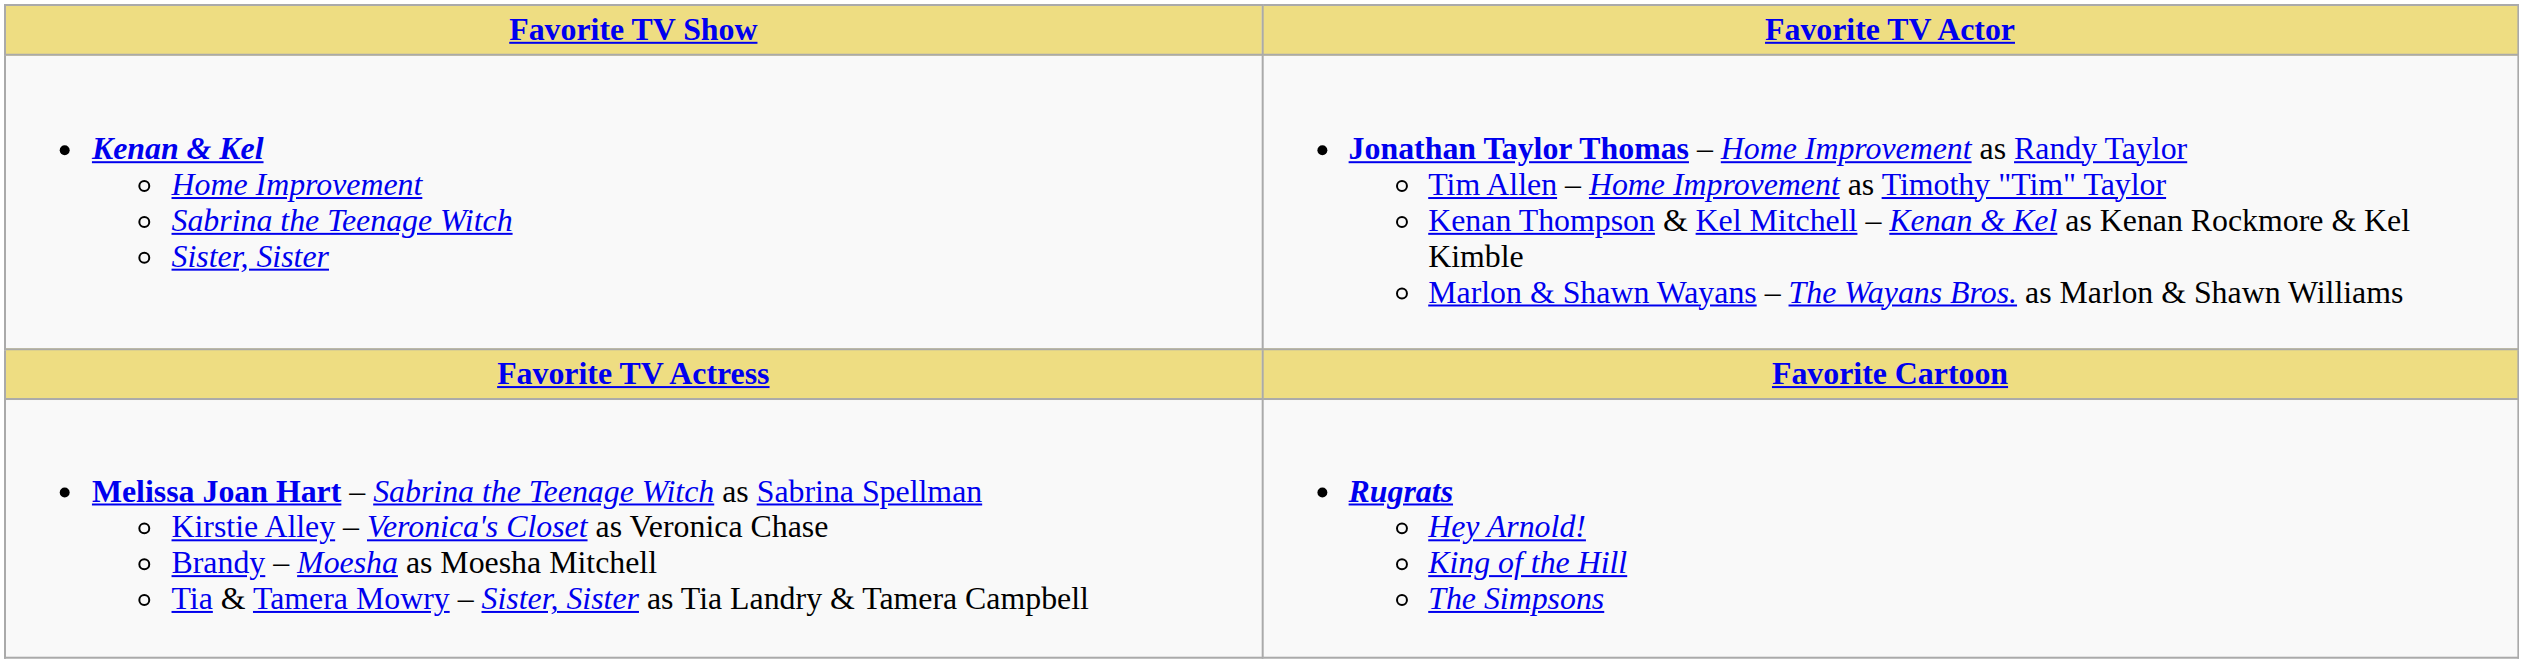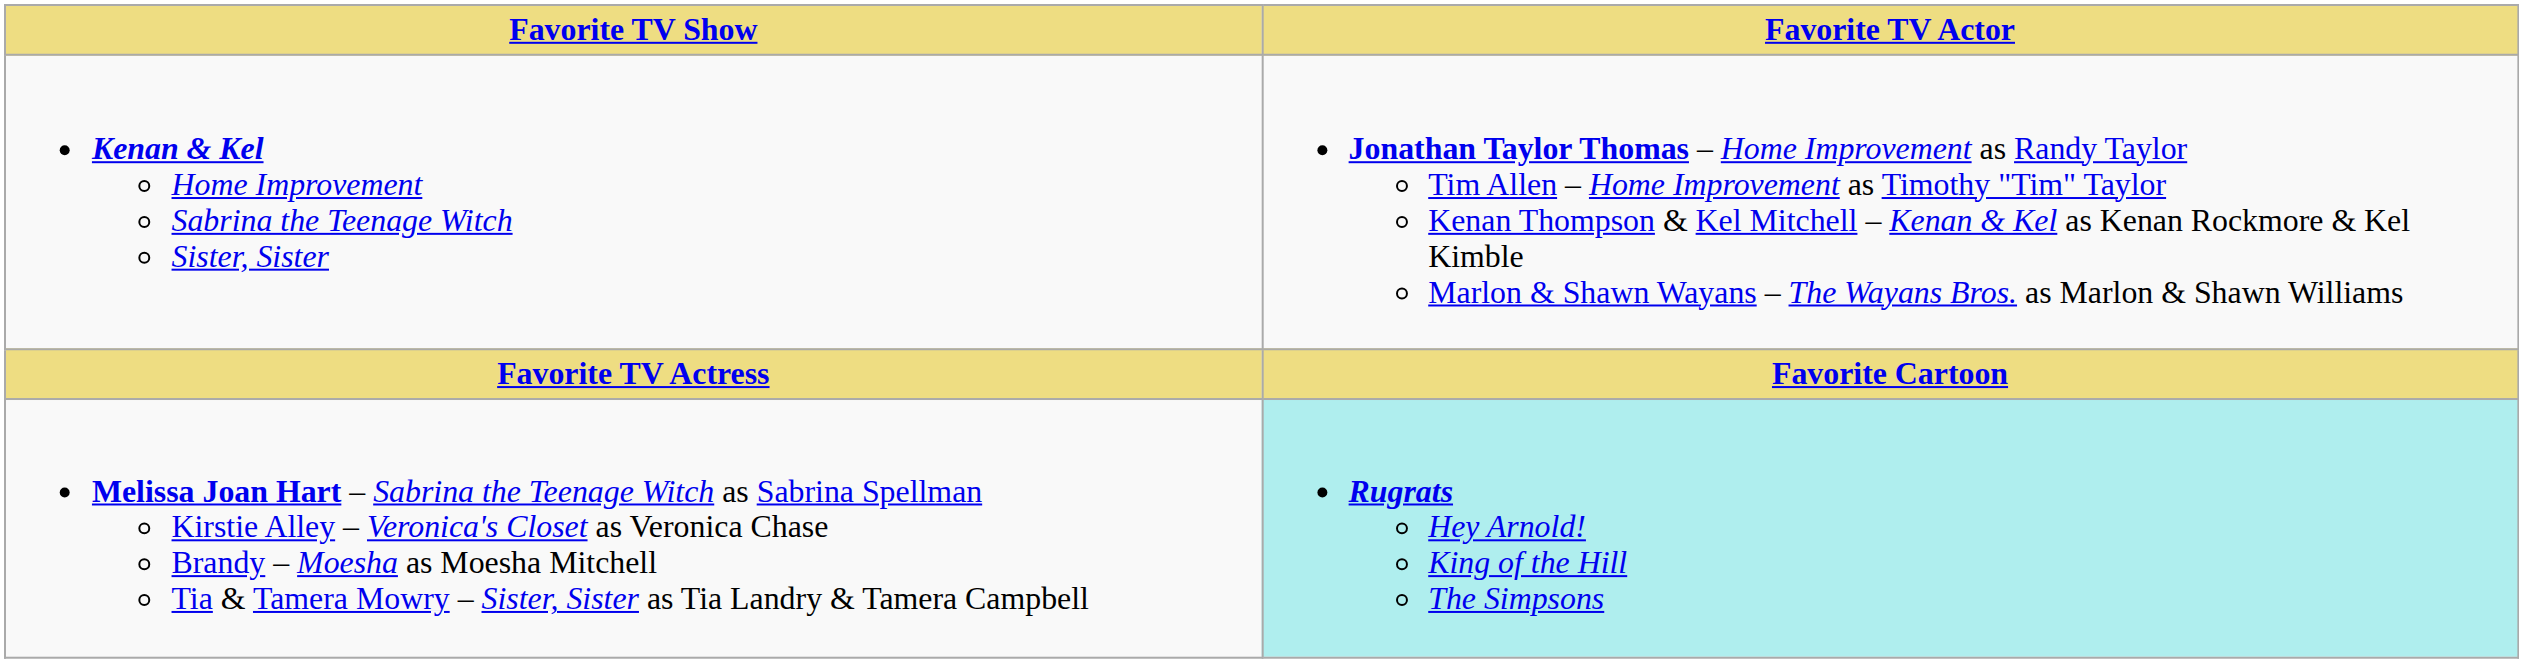(1890, 546) no background -> (1890, 546) paleturquoise background
